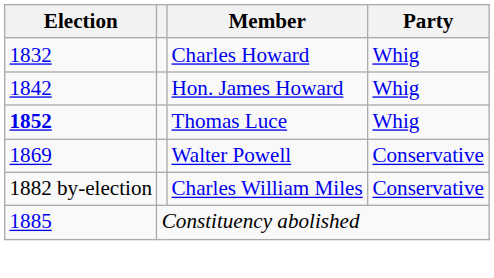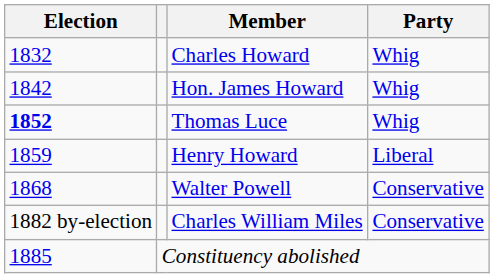+ row: (235, 155)
(31, 155) 1869 -> (31, 188) 1868
